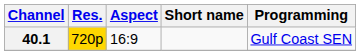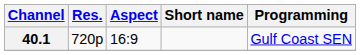(87, 38) gold background -> (87, 38) no background
